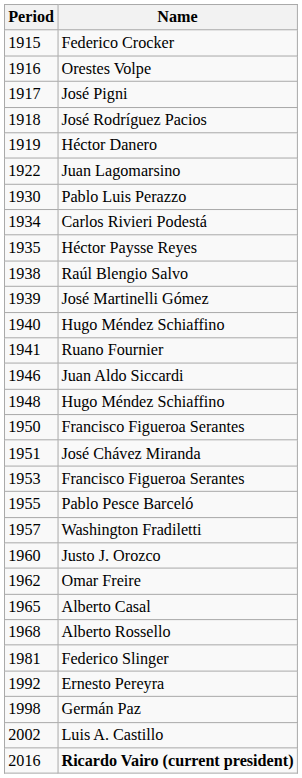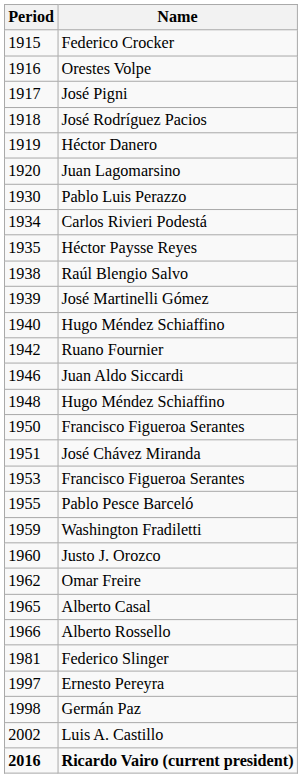(24, 171) 1922 -> (24, 171) 1920
(24, 350) 1941 -> (24, 350) 1942
(24, 529) 1957 -> (24, 529) 1959
(24, 632) 1968 -> (24, 632) 1966
(24, 683) 1992 -> (24, 683) 1997
(24, 760) normal -> (24, 760) bold
